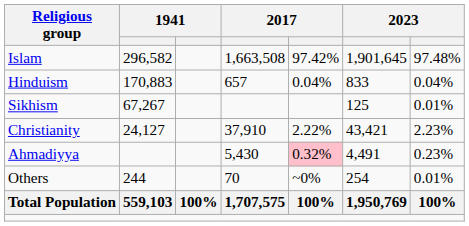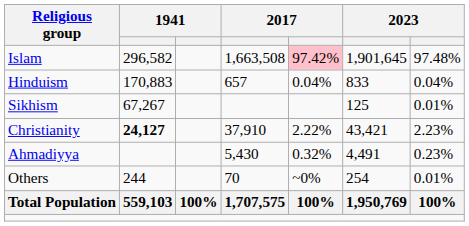(316, 57) no background -> (316, 57) pink background
(144, 130) normal -> (144, 130) bold
(312, 154) pink background -> (312, 154) no background
